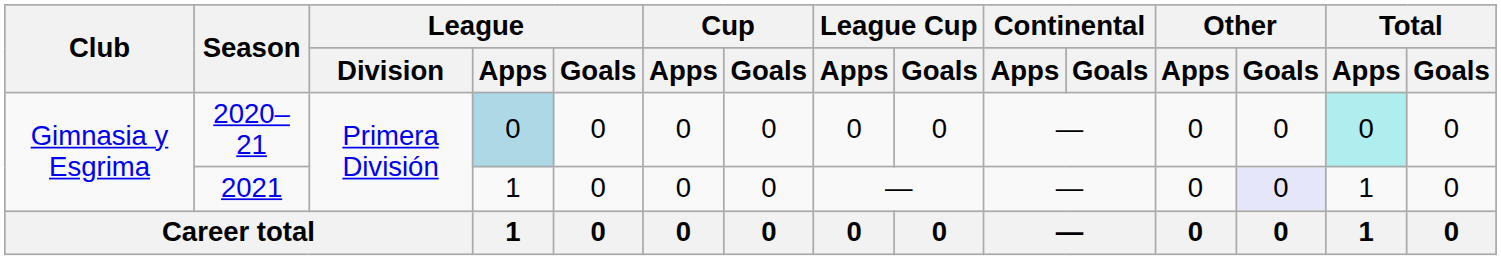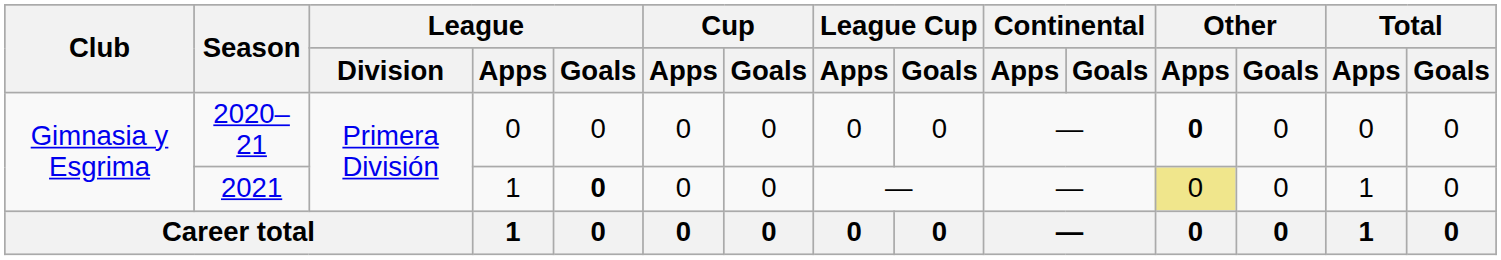(513, 129) lightblue background -> (513, 129) no background
(1195, 129) normal -> (1195, 129) bold
(1366, 129) paleturquoise background -> (1366, 129) no background
(598, 188) normal -> (598, 188) bold
(1195, 188) no background -> (1195, 188) khaki background
(1281, 188) lavender background -> (1281, 188) no background
